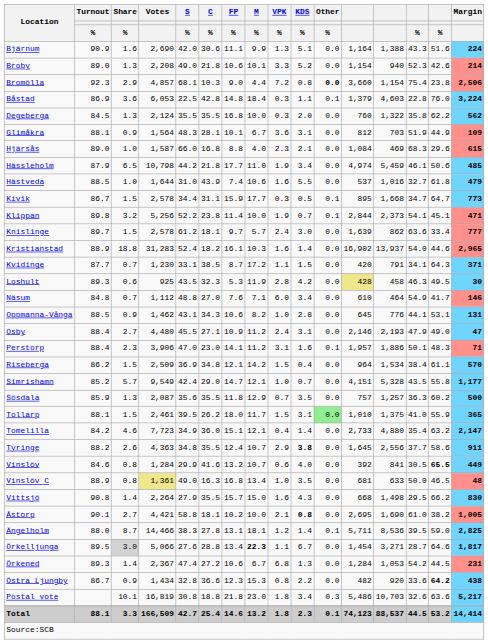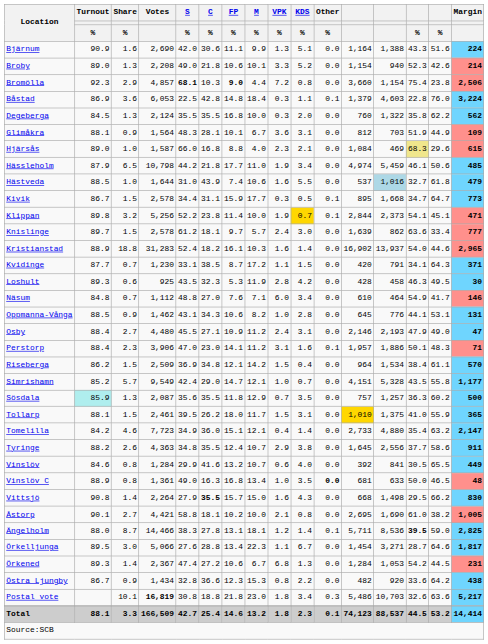(188, 83) normal -> (188, 83) bold
(236, 83) normal -> (236, 83) bold
(332, 83) bold -> (332, 83) normal
(417, 150) no background -> (417, 150) khaki background
(392, 183) no background -> (392, 183) lightblue background
(305, 216) no background -> (305, 216) gold background
(365, 282) khaki background -> (365, 282) no background
(100, 399) no background -> (100, 399) paleturquoise background
(332, 415) lightgreen background -> (332, 415) no background
(360, 415) no background -> (360, 415) gold background
(305, 448) bold -> (305, 448) normal
(440, 465) bold -> (440, 465) normal
(162, 482) khaki background -> (162, 482) no background
(332, 482) normal -> (332, 482) bold
(211, 498) normal -> (211, 498) bold
(305, 515) bold -> (305, 515) normal
(417, 531) normal -> (417, 531) bold
(130, 548) lightgrey background -> (130, 548) no background
(257, 548) bold -> (257, 548) normal
(440, 581) bold -> (440, 581) normal
(160, 598) normal -> (160, 598) bold
